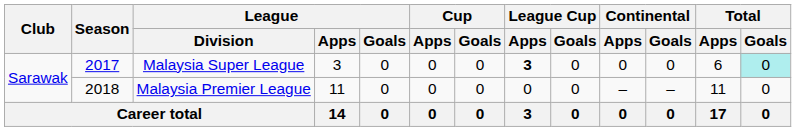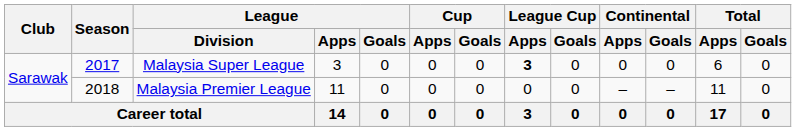(766, 65) paleturquoise background -> (766, 65) no background
